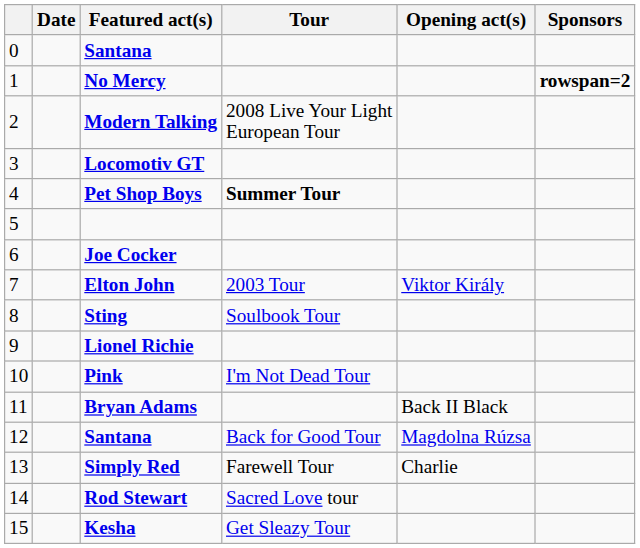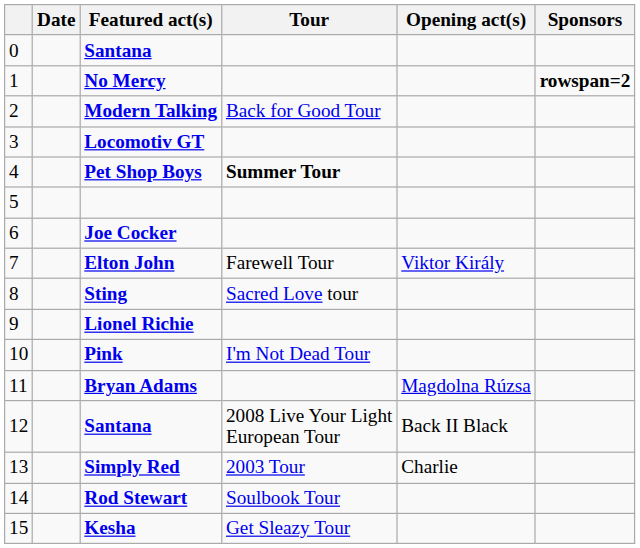(309, 121) 2008 Live Your Light European Tour -> (303, 111) Back for Good Tour
(265, 284) 2003 Tour -> (280, 263) Farewell Tour
(283, 315) Soulbook Tour -> (292, 293) Sacred Love tour
(455, 406) Back II Black -> (466, 385) Magdolna Rúzsa
(303, 437) Back for Good Tour -> (309, 426) 2008 Live Your Light European Tour
(466, 437) Magdolna Rúzsa -> (455, 426) Back II Black
(280, 467) Farewell Tour -> (265, 467) 2003 Tour
(292, 498) Sacred Love tour -> (283, 498) Soulbook Tour
